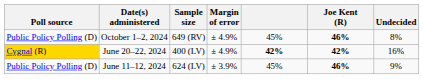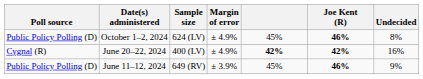(189, 37) 649 (RV) -> (189, 37) 624 (LV)
(26, 52) gold background -> (26, 52) no background
(189, 66) 624 (LV) -> (189, 66) 649 (RV)
